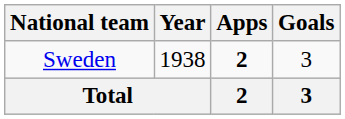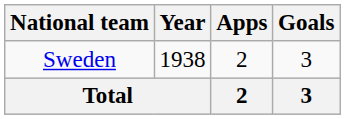(242, 59) bold -> (242, 59) normal
